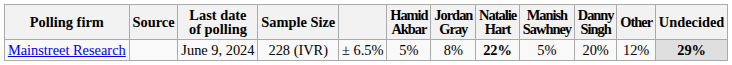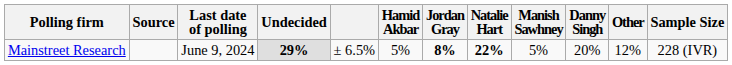columns swapped: (298, 22) <-> (692, 22)
(453, 50) normal -> (445, 50) bold
